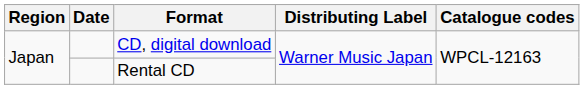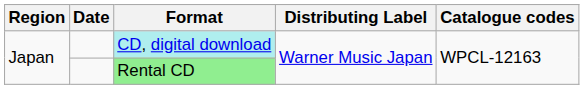(194, 44) no background -> (194, 44) paleturquoise background
(156, 71) no background -> (156, 71) lightgreen background
